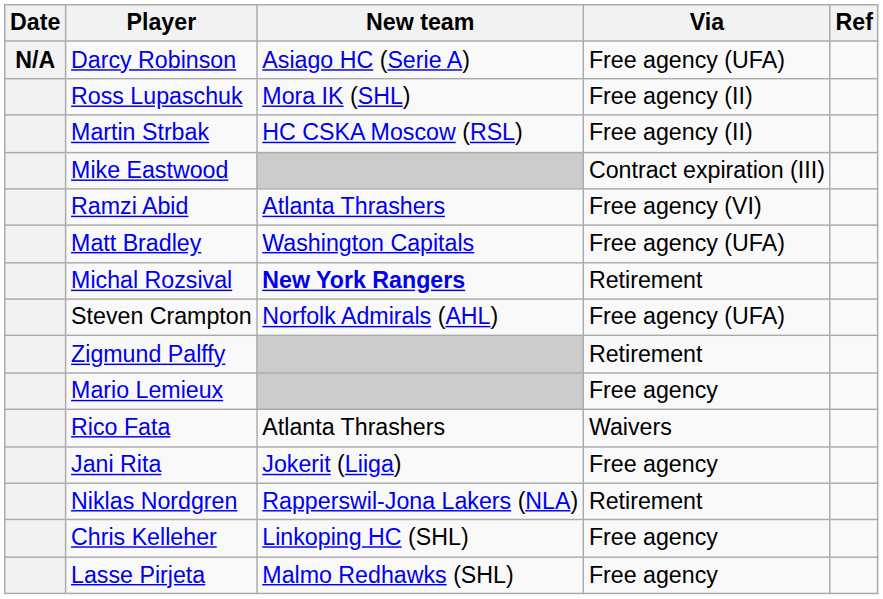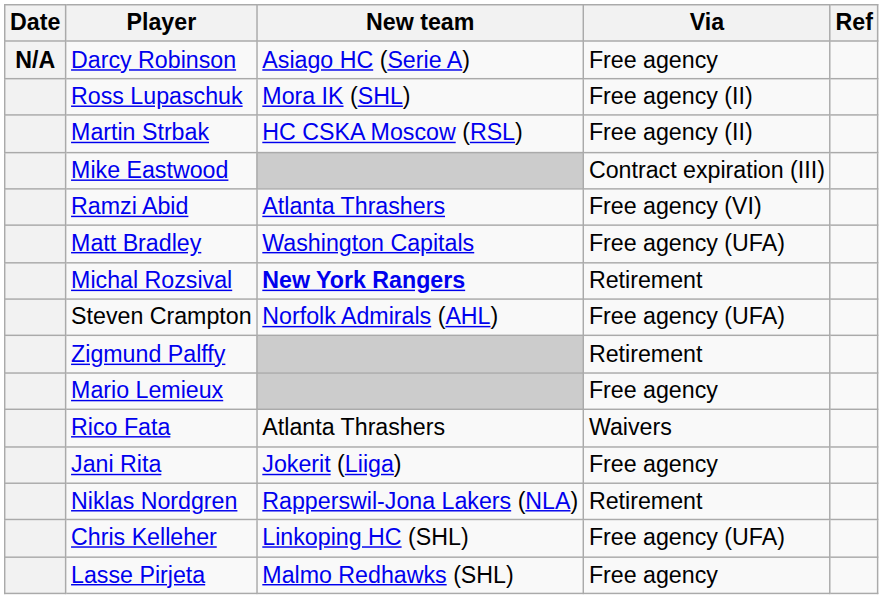(687, 59) Free agency (UFA) -> (653, 59) Free agency
(653, 538) Free agency -> (687, 538) Free agency (UFA)
